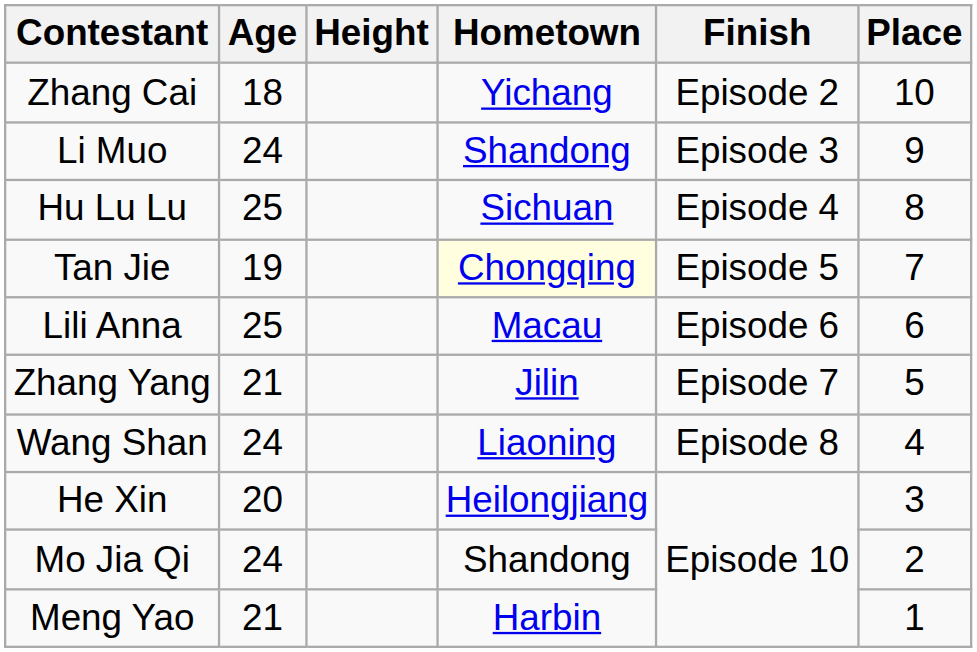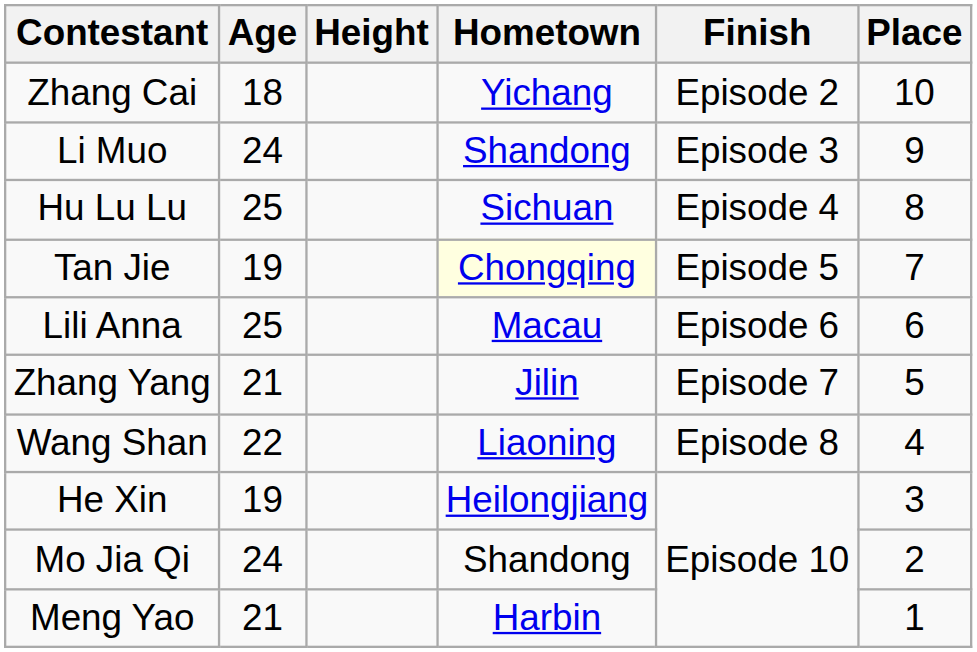(262, 442) 24 -> (262, 442) 22
(262, 500) 20 -> (262, 500) 19
